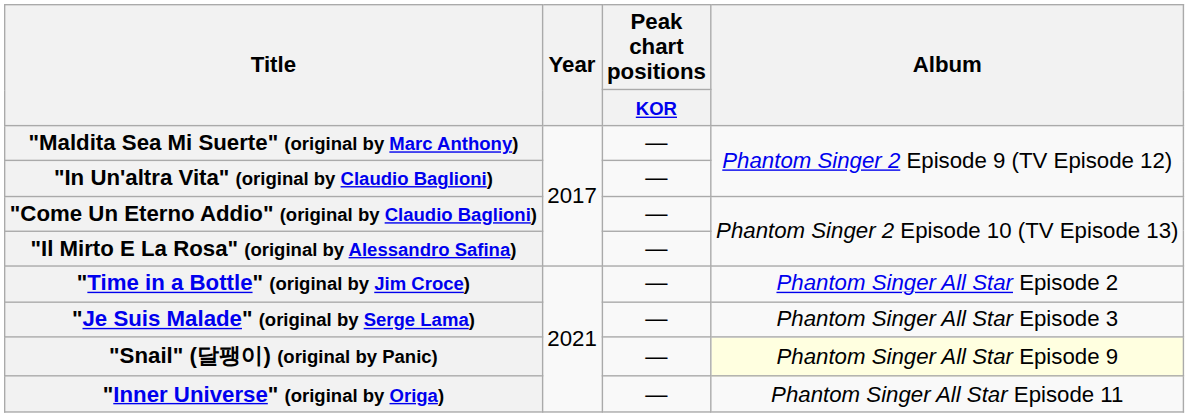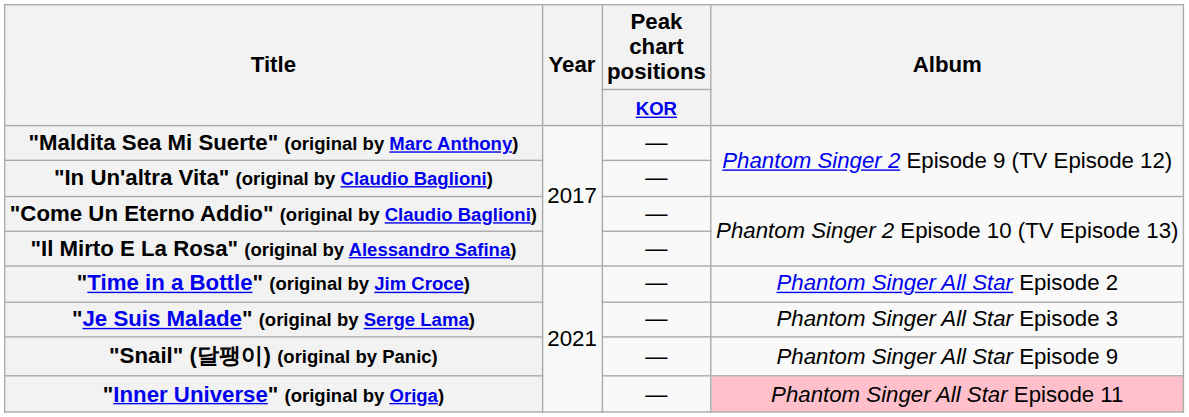(947, 356) lightyellow background -> (947, 356) no background
(947, 393) no background -> (947, 393) pink background
